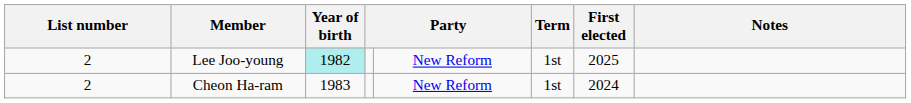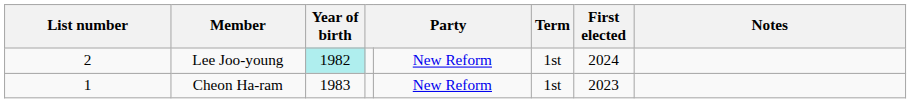(604, 60) 2025 -> (604, 60) 2024
(88, 85) 2 -> (88, 85) 1
(604, 85) 2024 -> (604, 85) 2023
